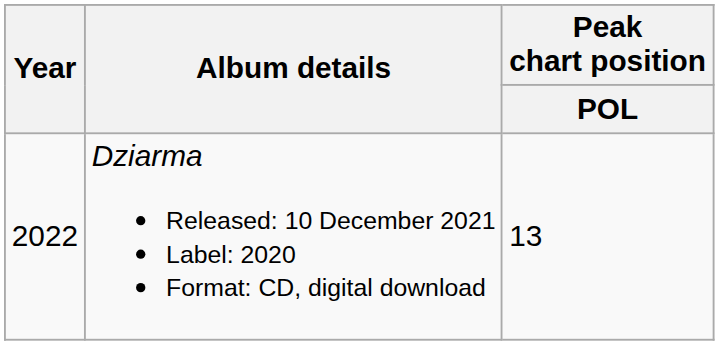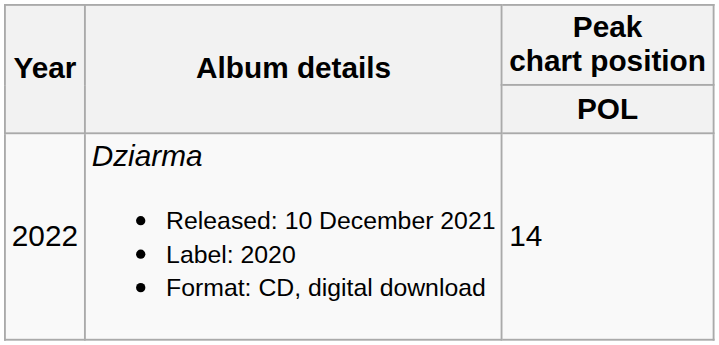(526, 235) 13 -> (526, 235) 14
